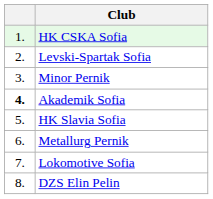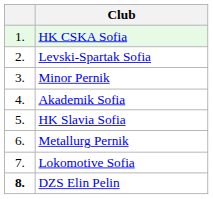(20, 99) bold -> (20, 99) normal
(20, 183) normal -> (20, 183) bold
